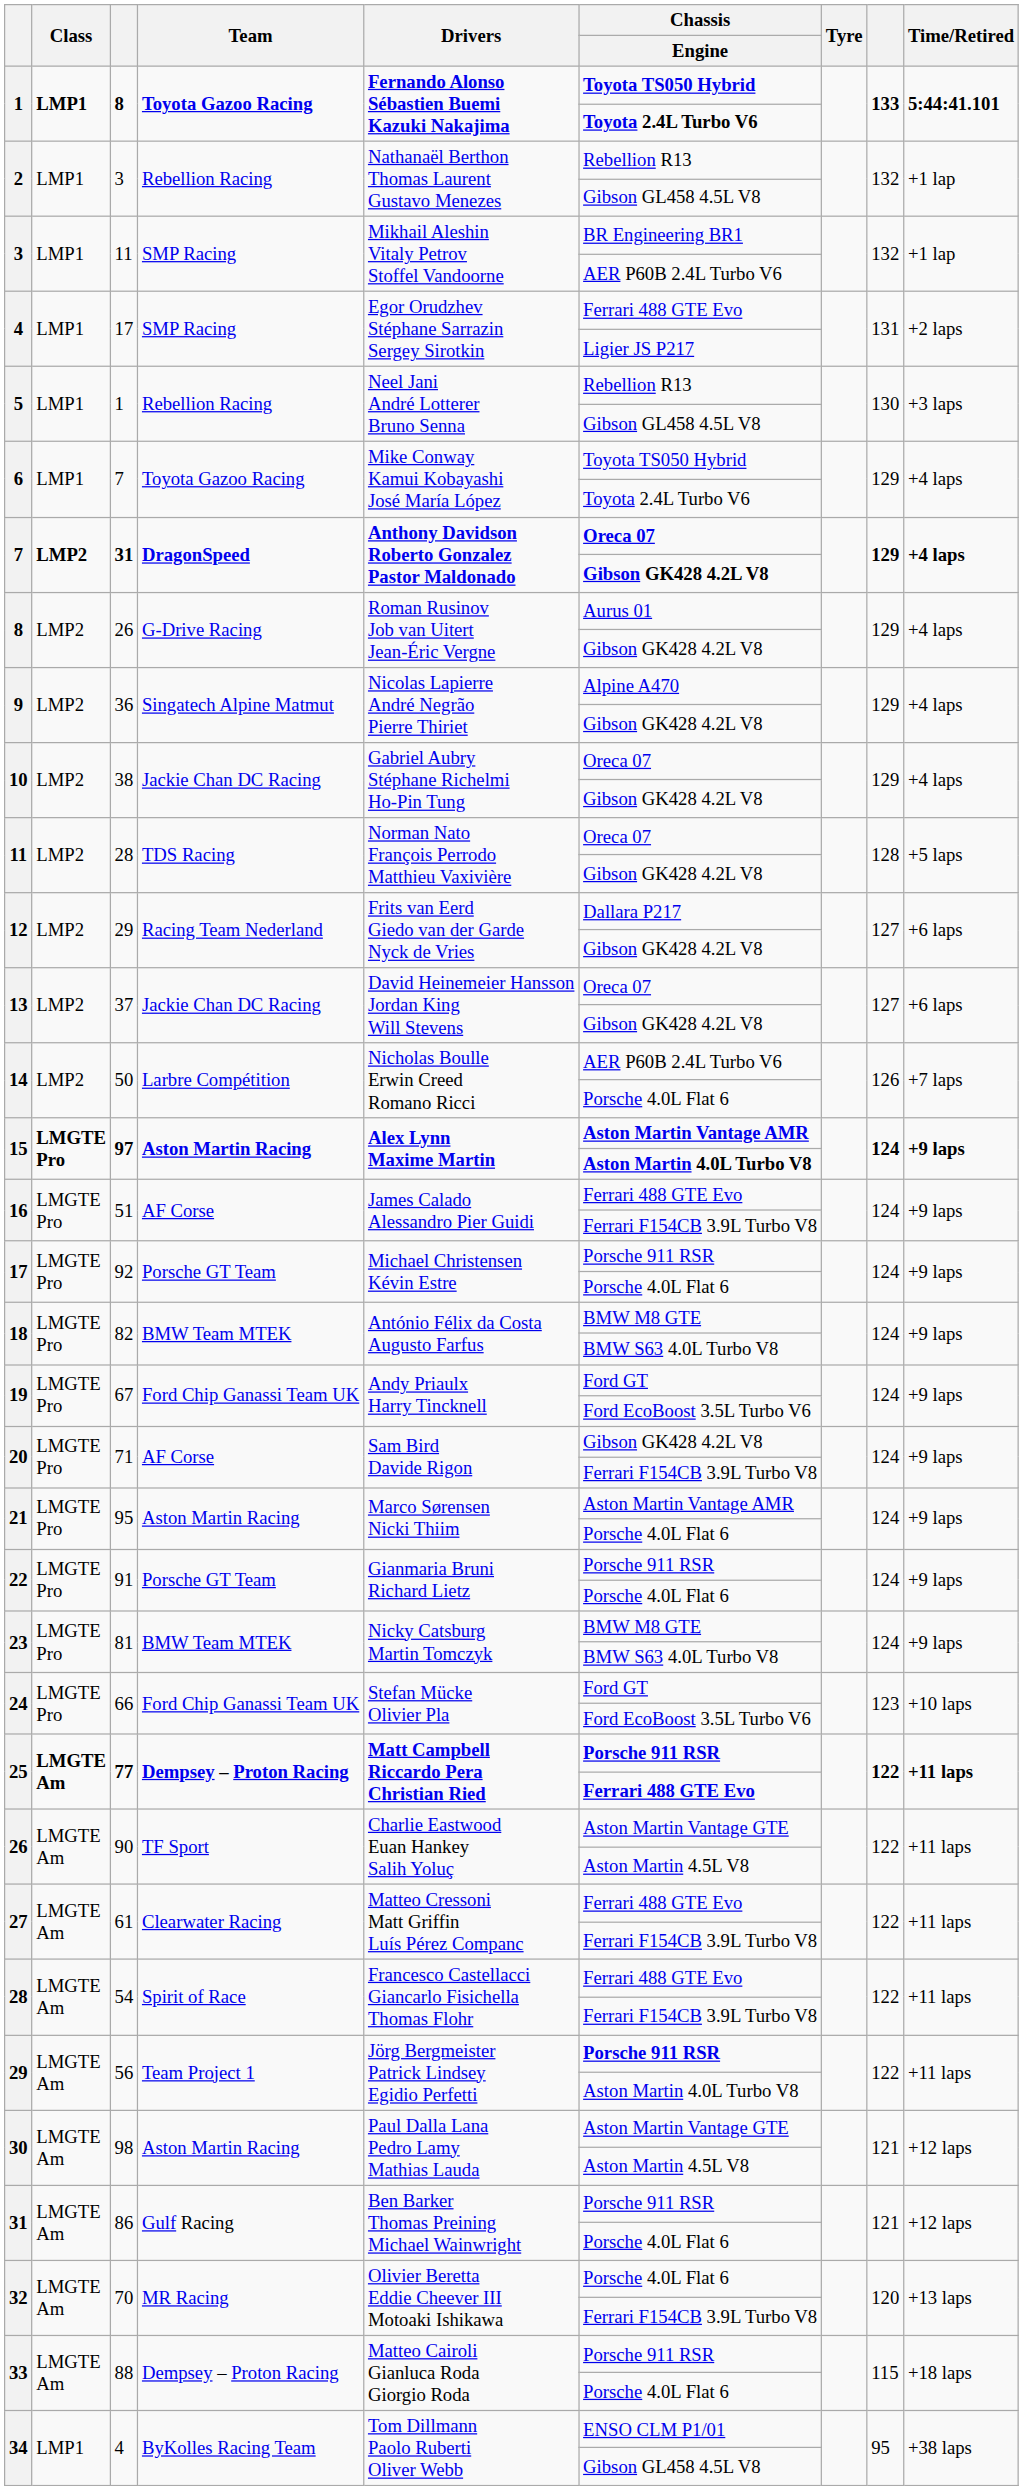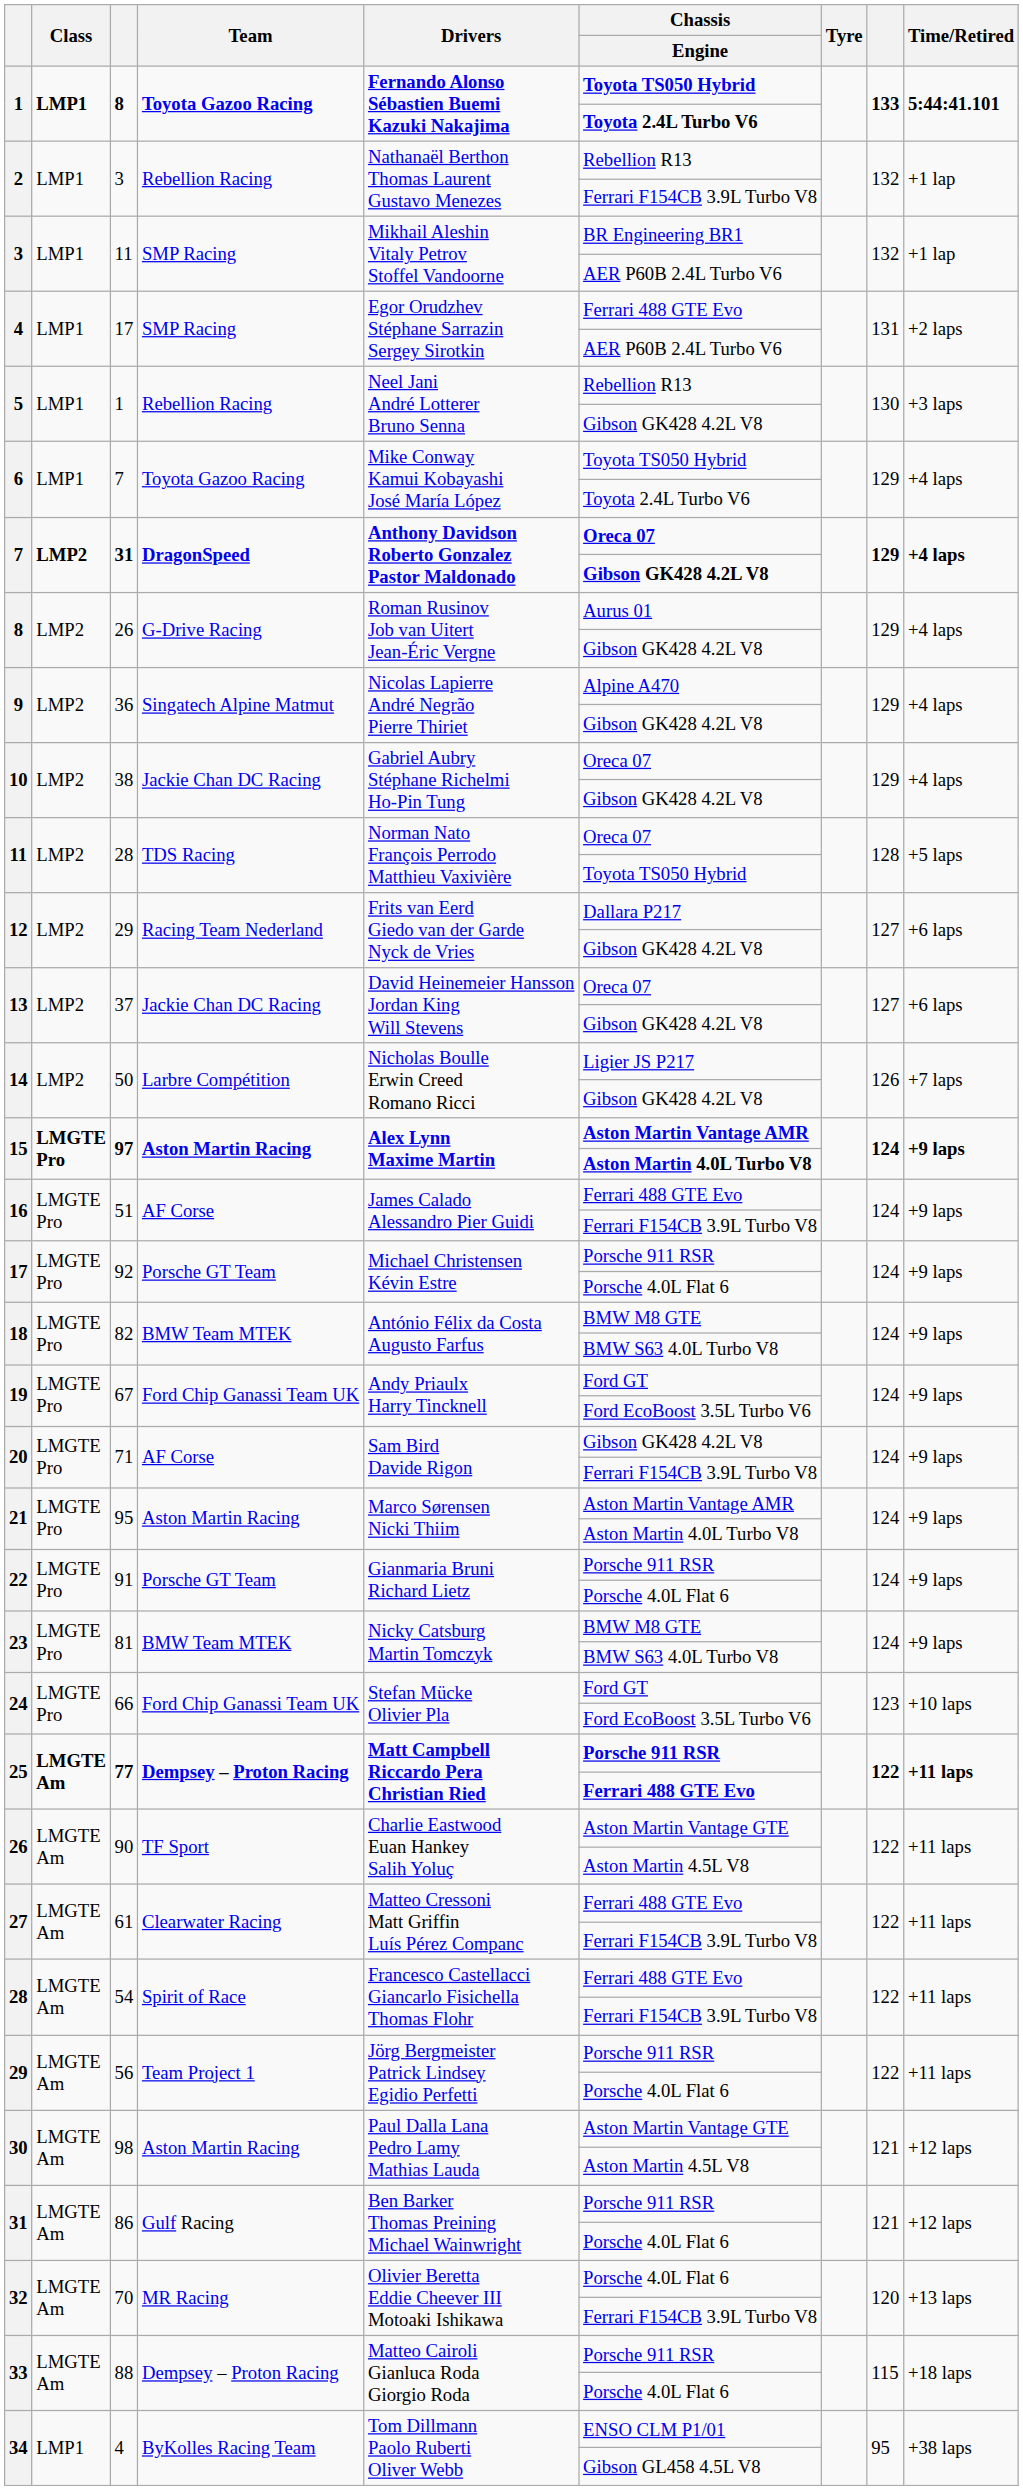(672, 197) Gibson GL458 4.5L V8 -> (700, 197) Ferrari F154CB 3.9L Turbo V8
(639, 347) Ligier JS P217 -> (682, 347) AER P60B 2.4L Turbo V6
(672, 423) Gibson GL458 4.5L V8 -> (673, 423) Gibson GK428 4.2L V8
(673, 873) Gibson GK428 4.2L V8 -> (665, 873) Toyota TS050 Hybrid
(682, 1061) AER P60B 2.4L Turbo V6 -> (639, 1061) Ligier JS P217
(656, 1099) Porsche 4.0L Flat 6 -> (673, 1099) Gibson GK428 4.2L V8
(656, 1534) Porsche 4.0L Flat 6 -> (691, 1534) Aston Martin 4.0L Turbo V8
(652, 2053) bold -> (649, 2053) normal
(691, 2091) Aston Martin 4.0L Turbo V8 -> (656, 2091) Porsche 4.0L Flat 6
